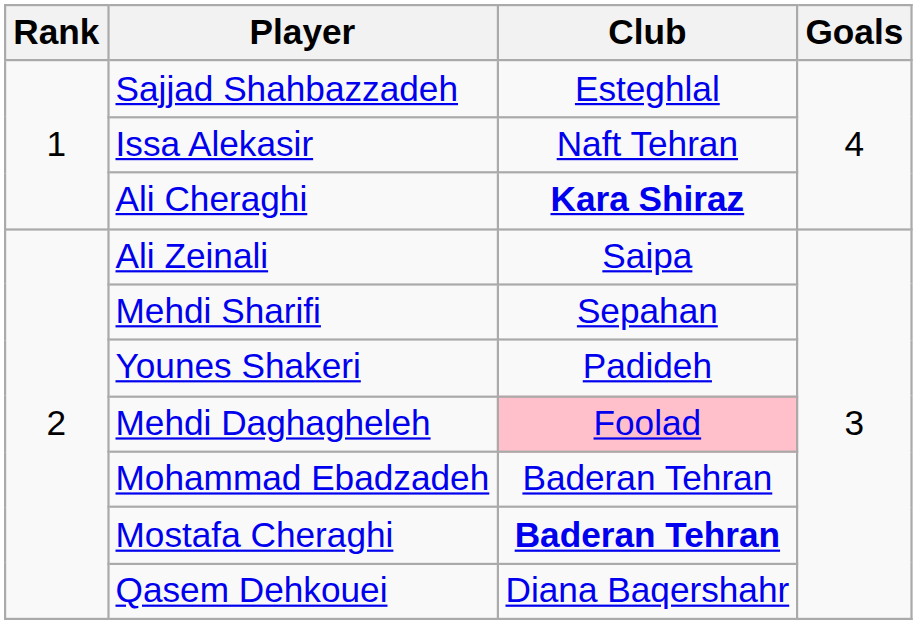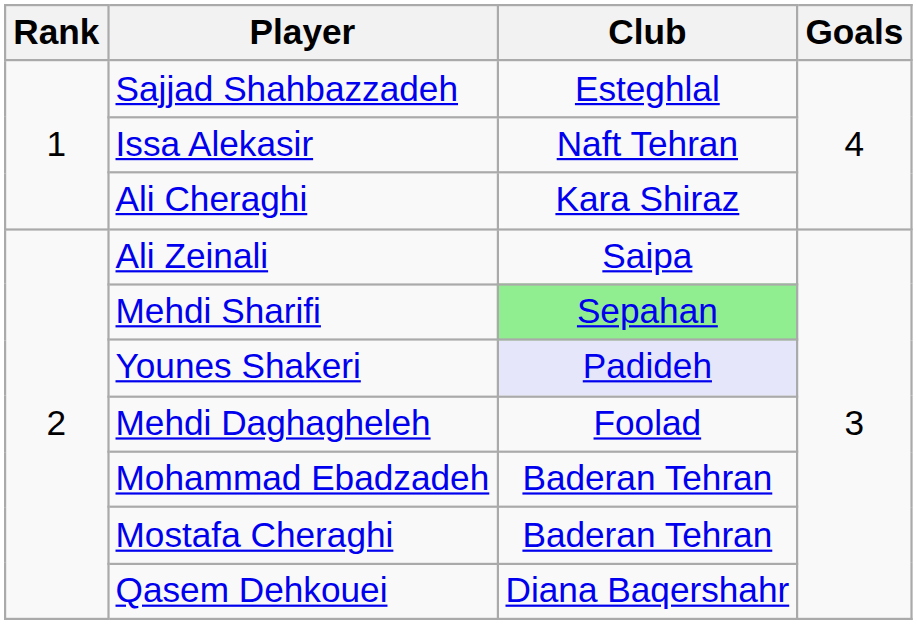(647, 199) bold -> (647, 199) normal
(647, 311) no background -> (647, 311) lightgreen background
(647, 367) no background -> (647, 367) lavender background
(647, 423) pink background -> (647, 423) no background
(647, 534) bold -> (647, 534) normal
